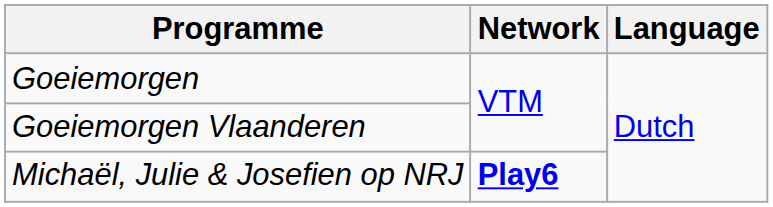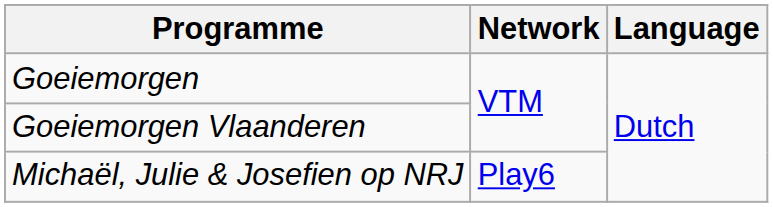(518, 175) bold -> (516, 175) normal
